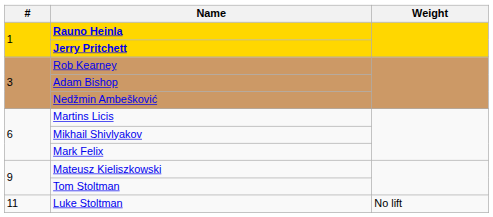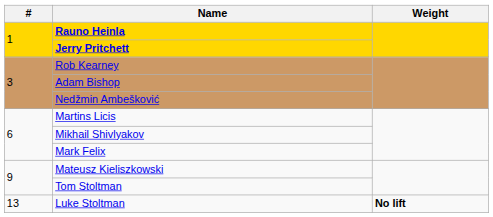(12, 203) 11 -> (13, 203) 13
(388, 203) normal -> (390, 203) bold
